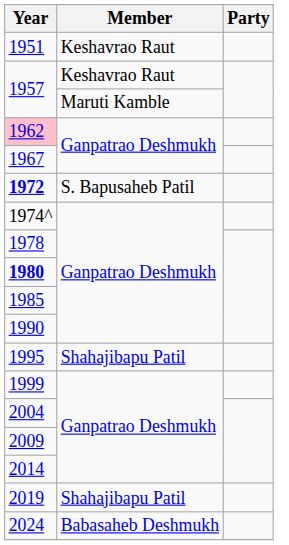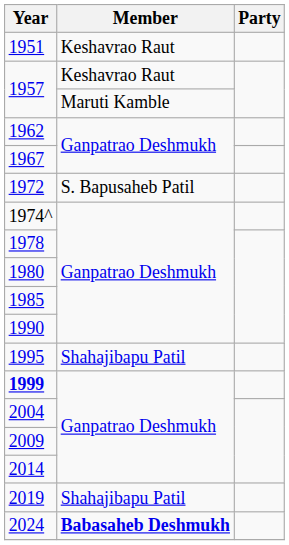(26, 131) pink background -> (26, 131) no background
(26, 187) bold -> (26, 187) normal
(26, 272) bold -> (26, 272) normal
(26, 384) normal -> (26, 384) bold
(140, 525) normal -> (145, 525) bold
